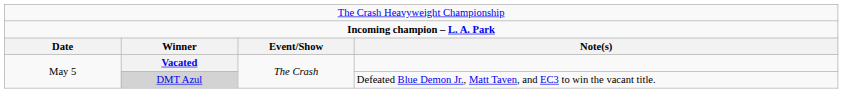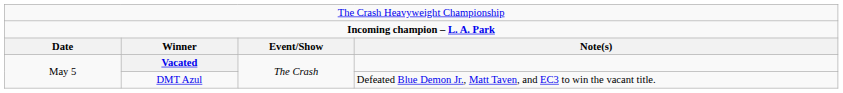(179, 79) lightgrey background -> (179, 79) no background
